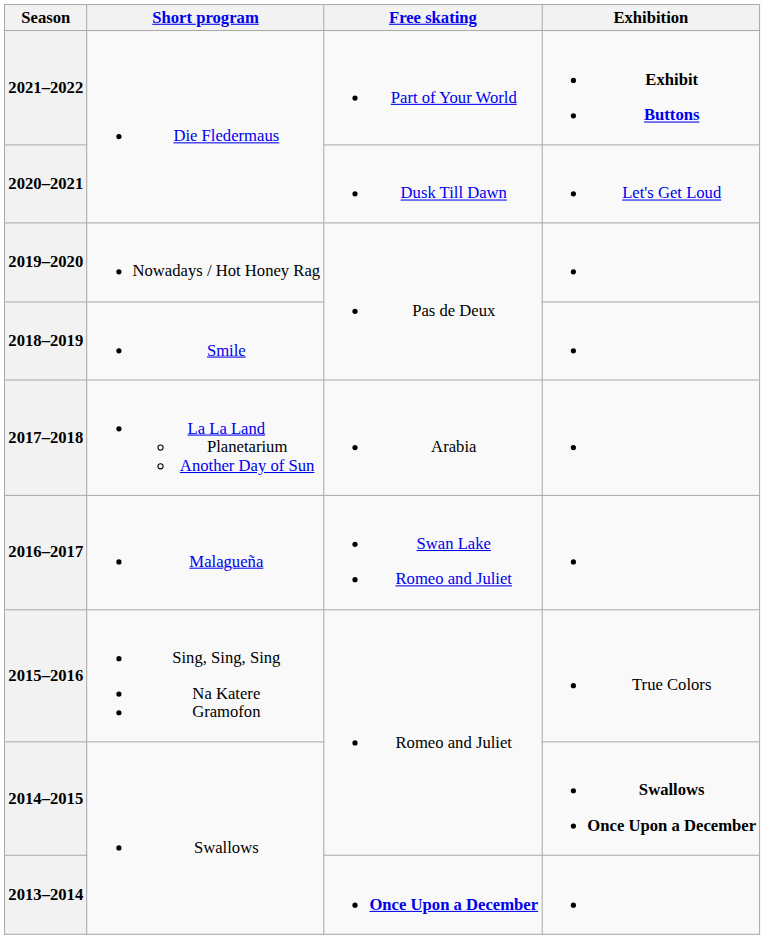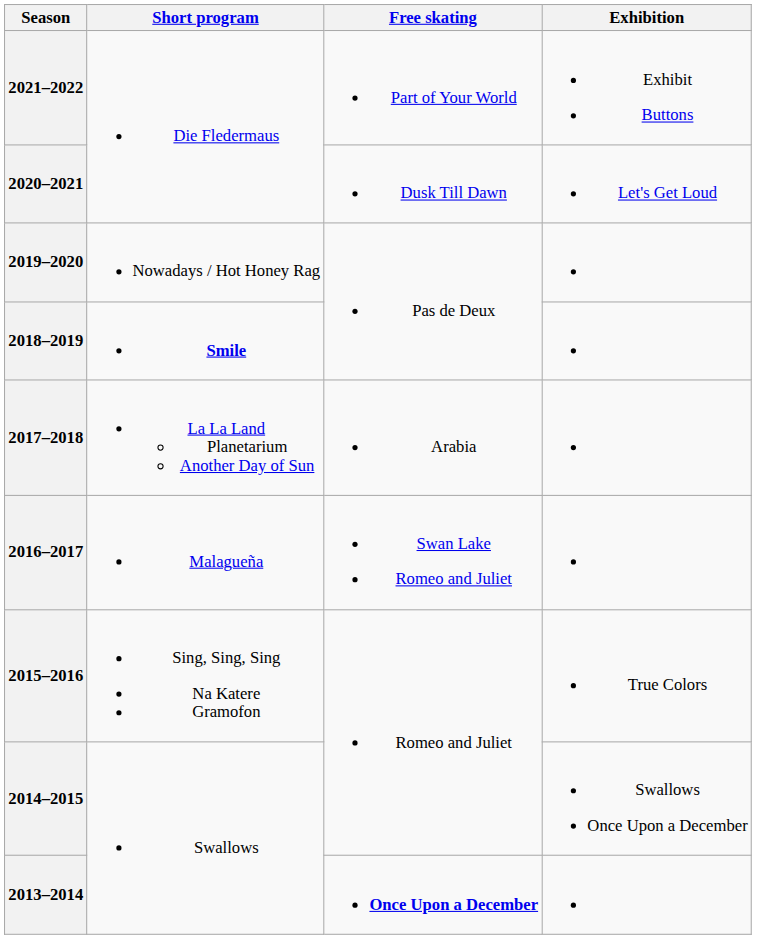(651, 97) bold -> (647, 97) normal
(206, 350) normal -> (206, 350) bold
(651, 808) bold -> (647, 808) normal
